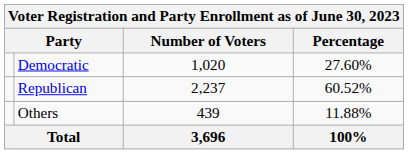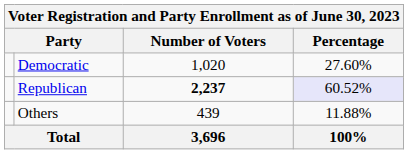(208, 88) normal -> (208, 88) bold
(348, 88) no background -> (348, 88) lavender background
